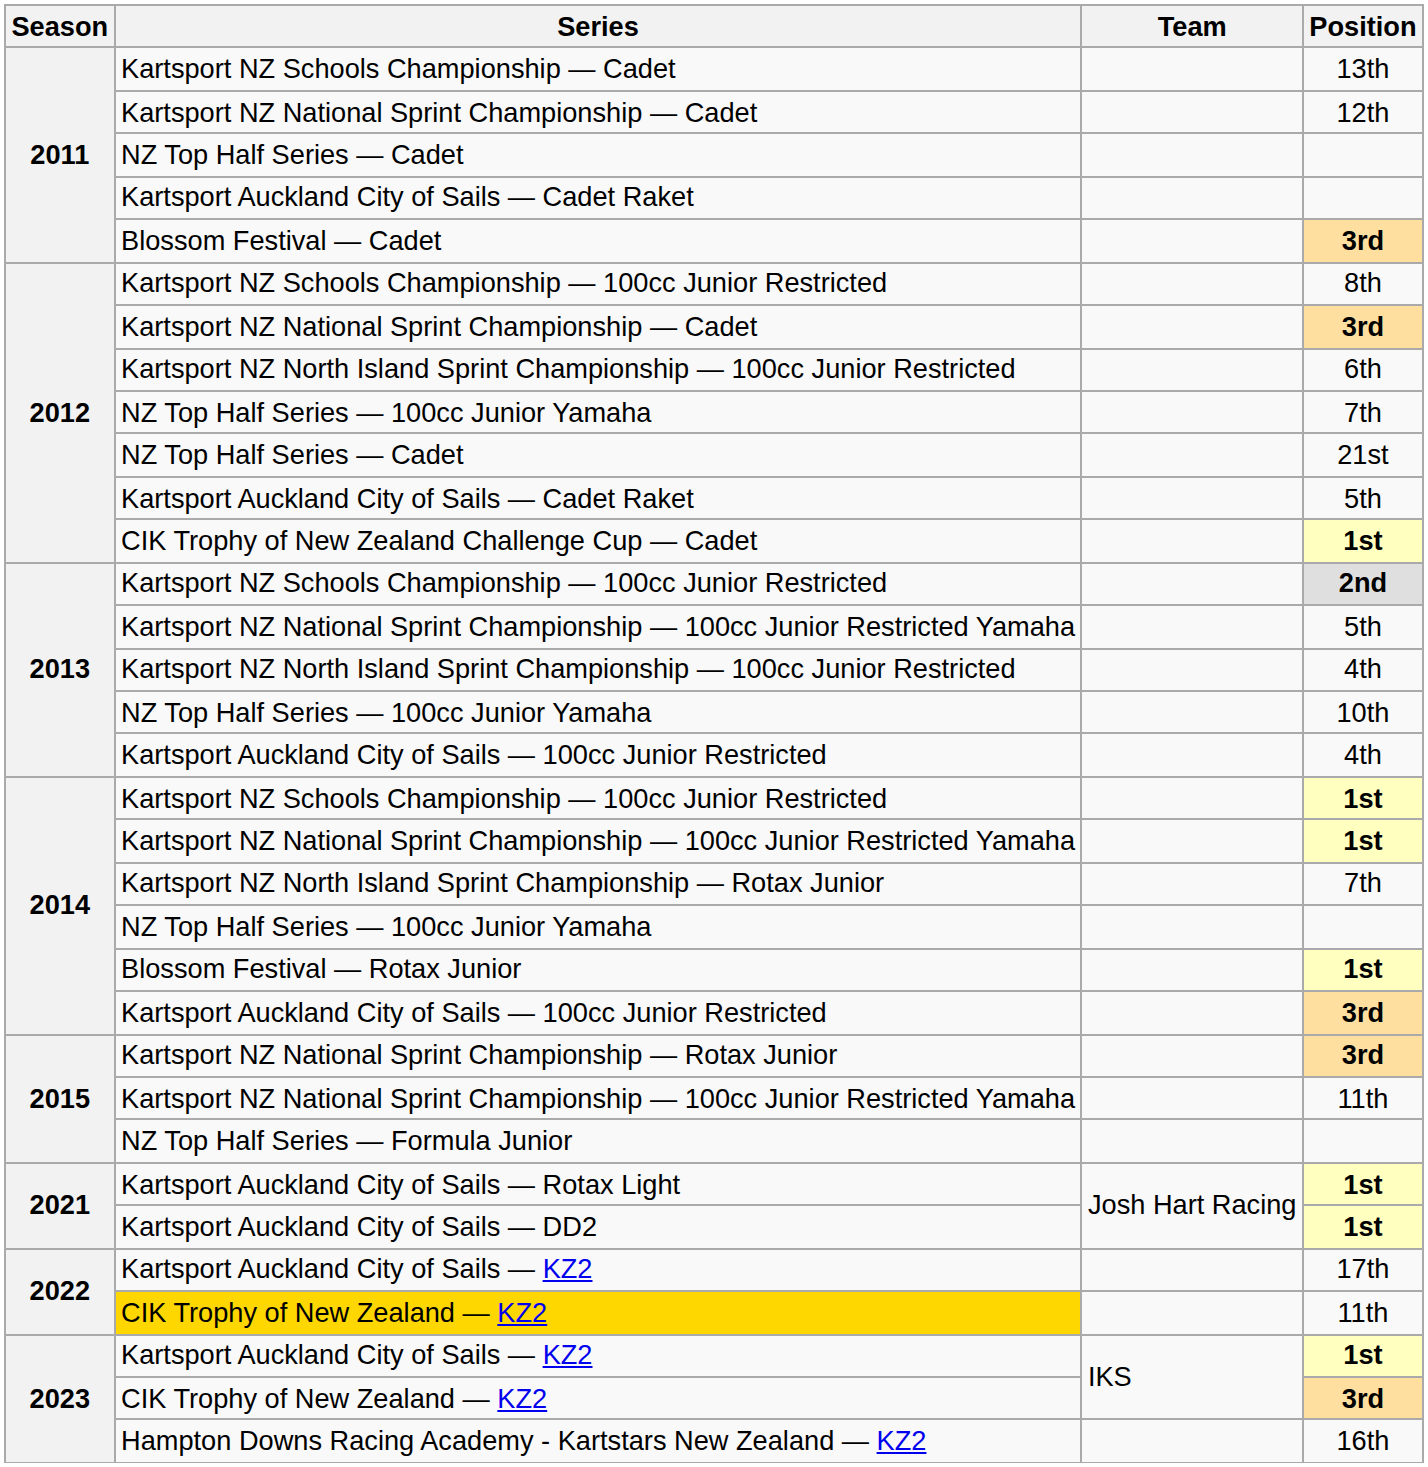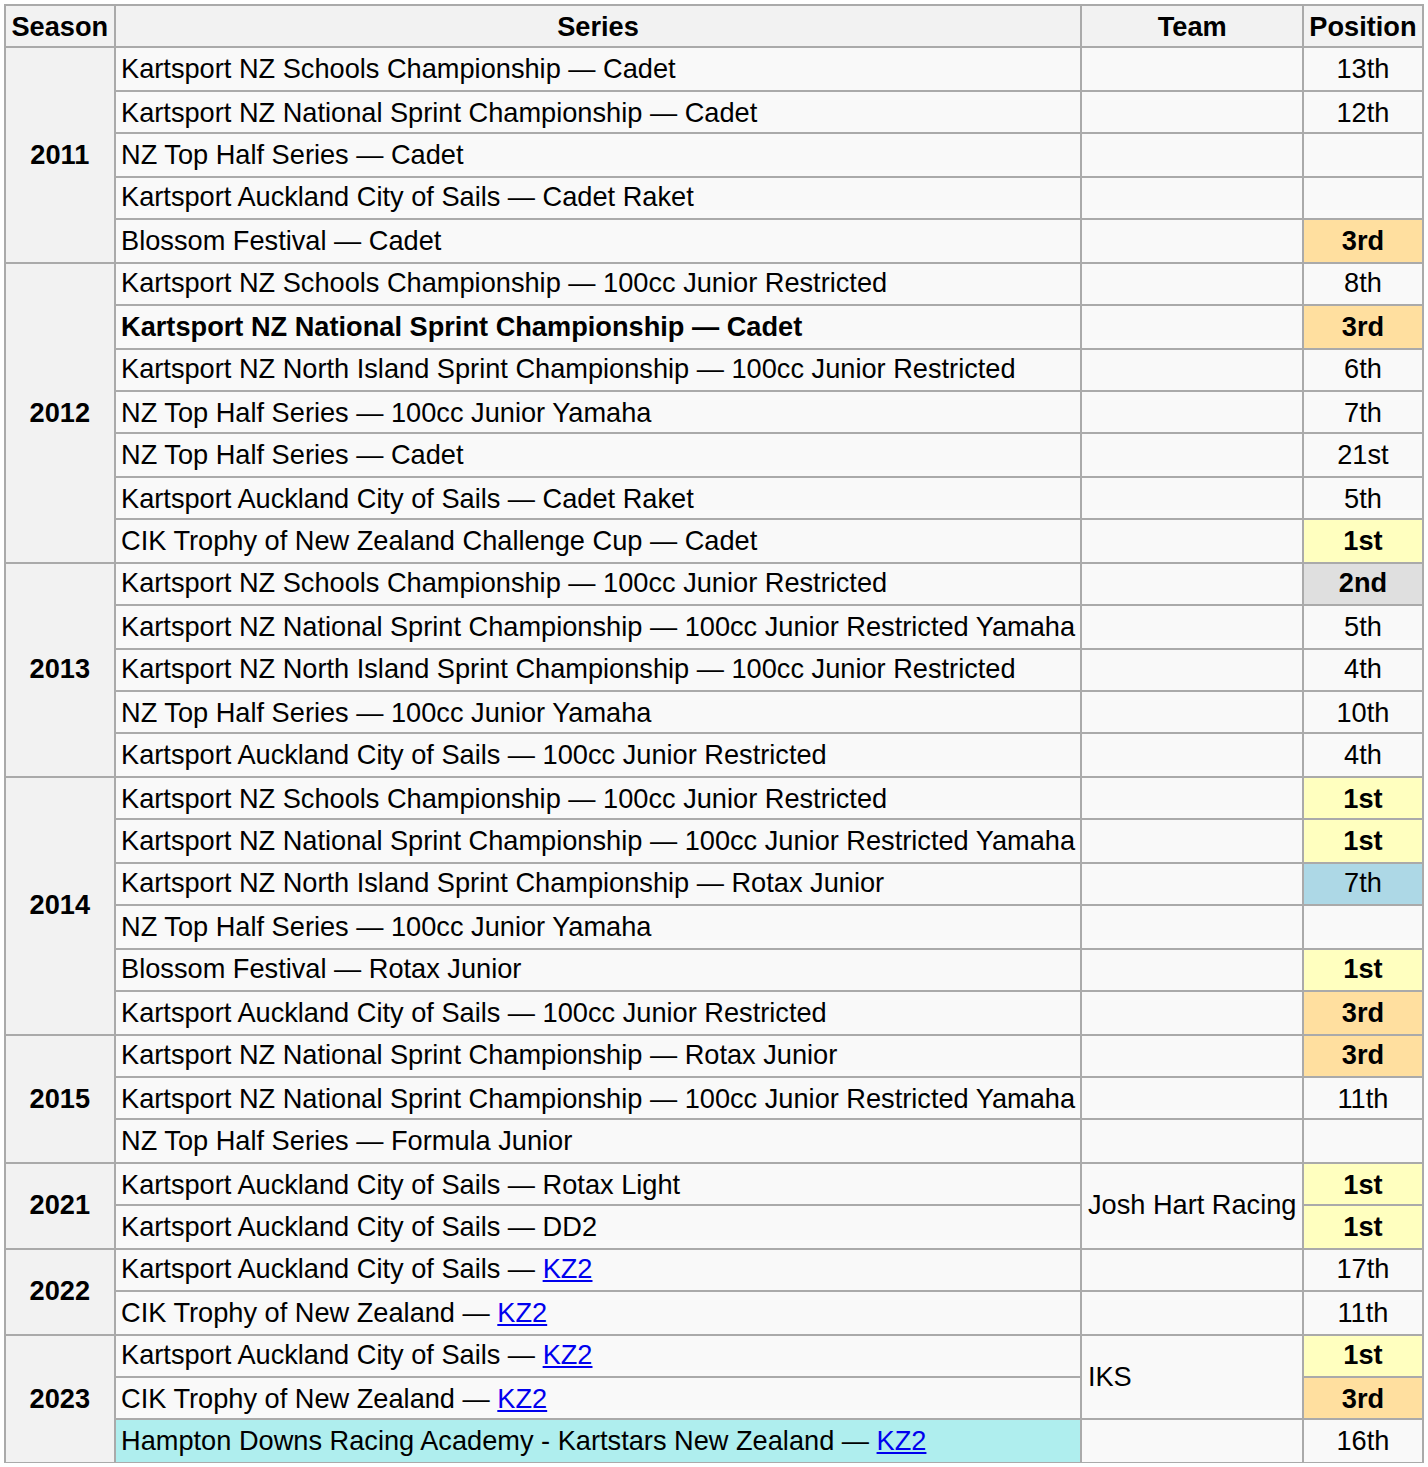(439, 326) normal -> (462, 326) bold
(1363, 884) no background -> (1363, 884) lightblue background
(334, 1312) gold background -> (334, 1312) no background
(524, 1441) no background -> (524, 1441) paleturquoise background
